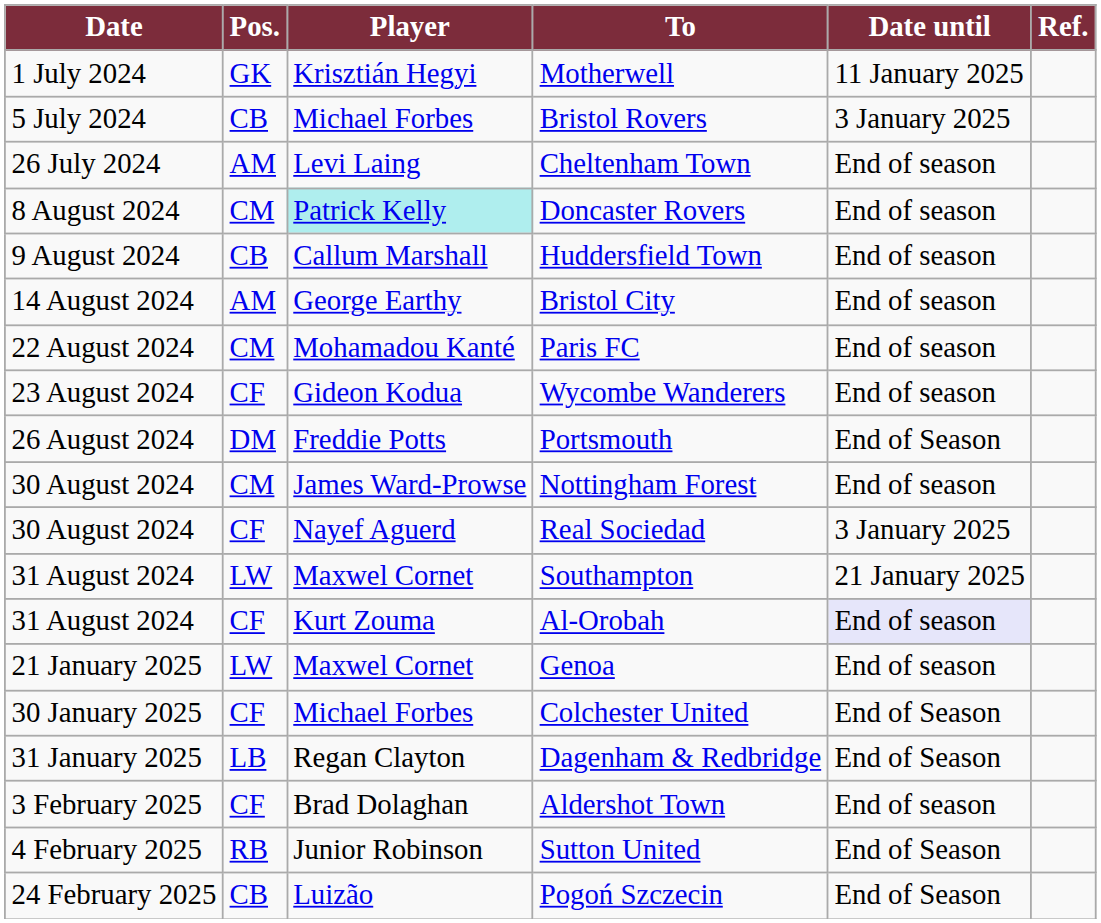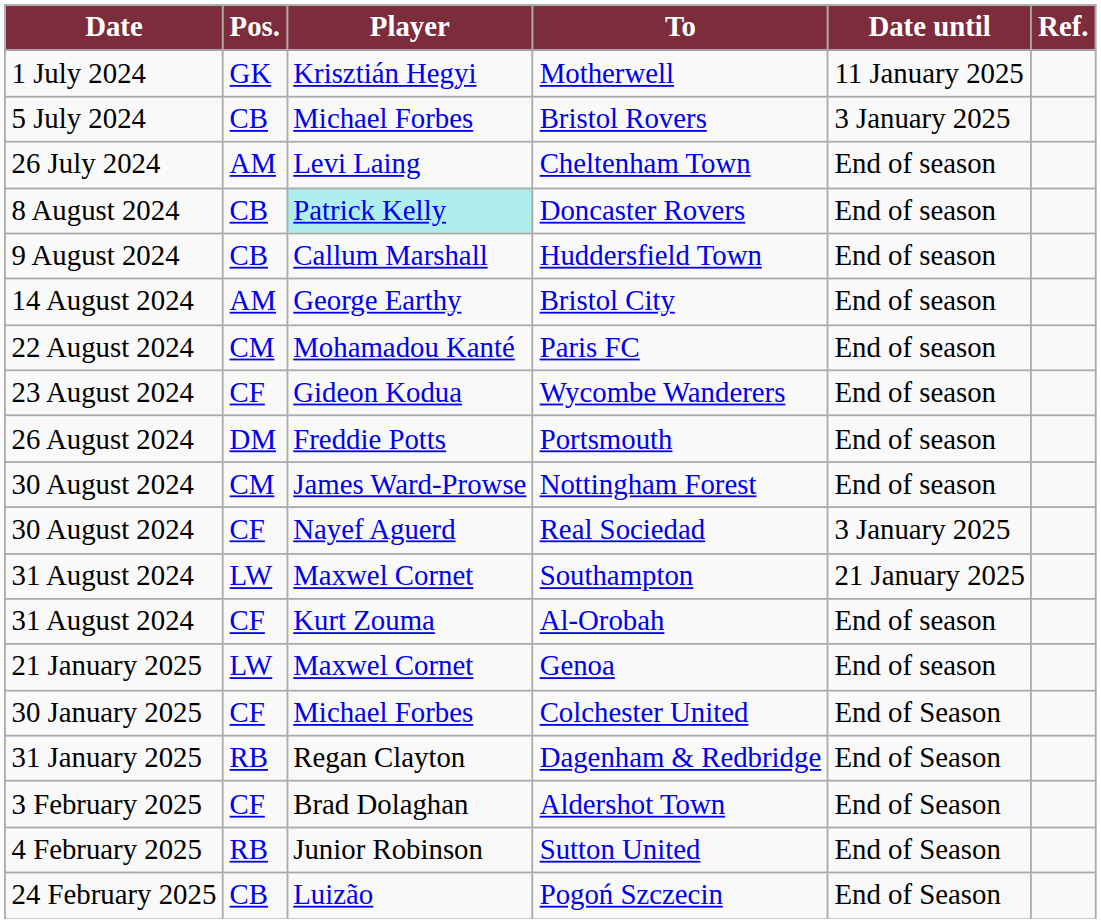(252, 210) CM -> (249, 210) CB
(918, 438) End of Season -> (915, 438) End of season
(915, 621) lavender background -> (915, 621) no background
(248, 758) LB -> (249, 758) RB
(915, 803) End of season -> (918, 803) End of Season
